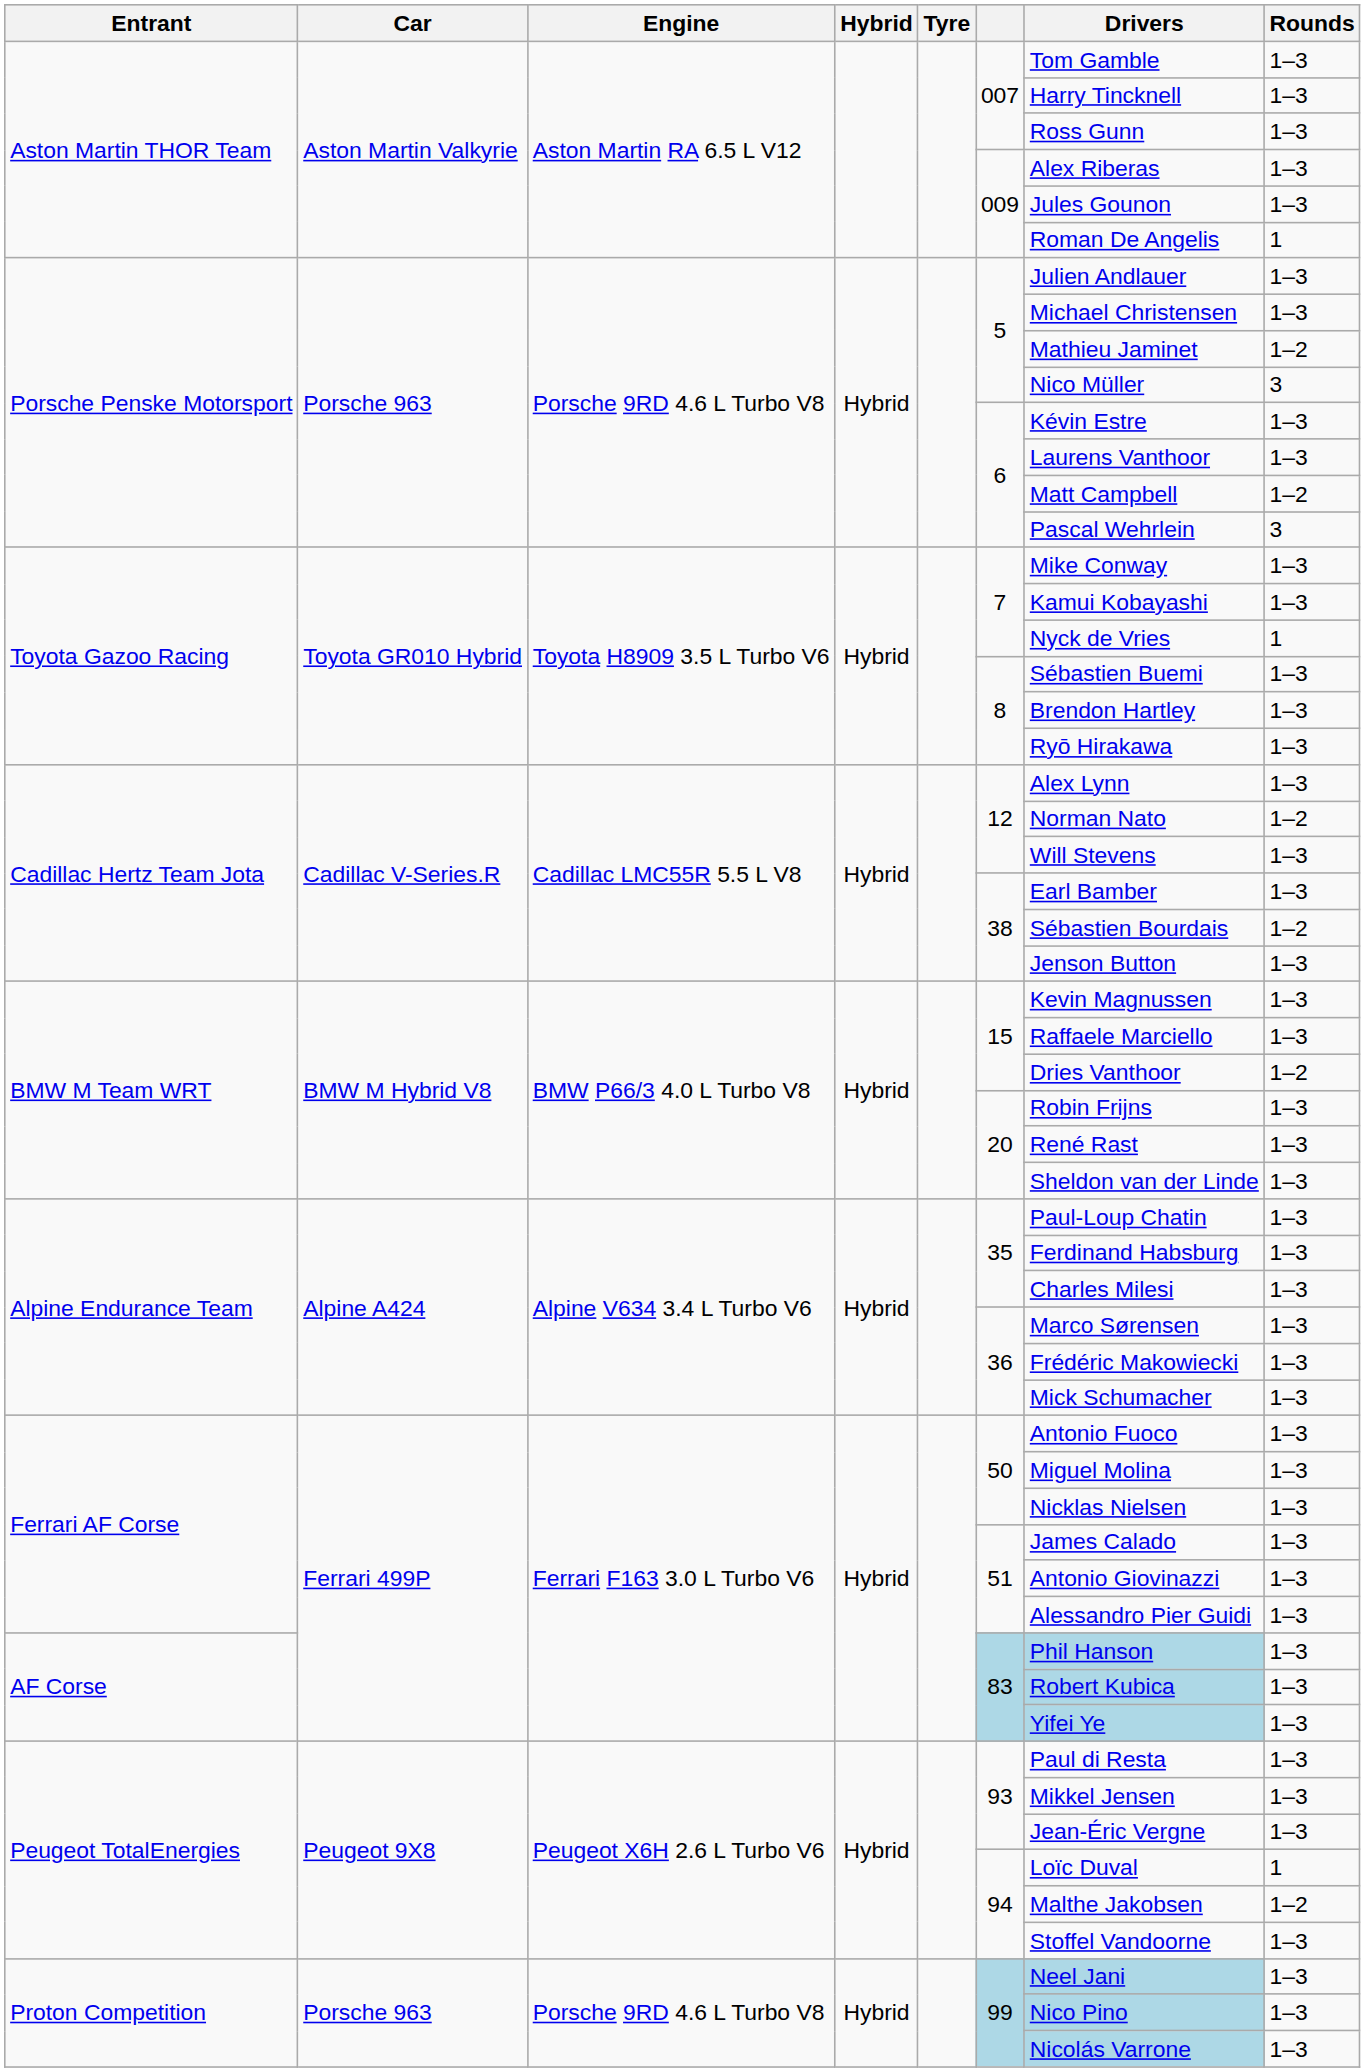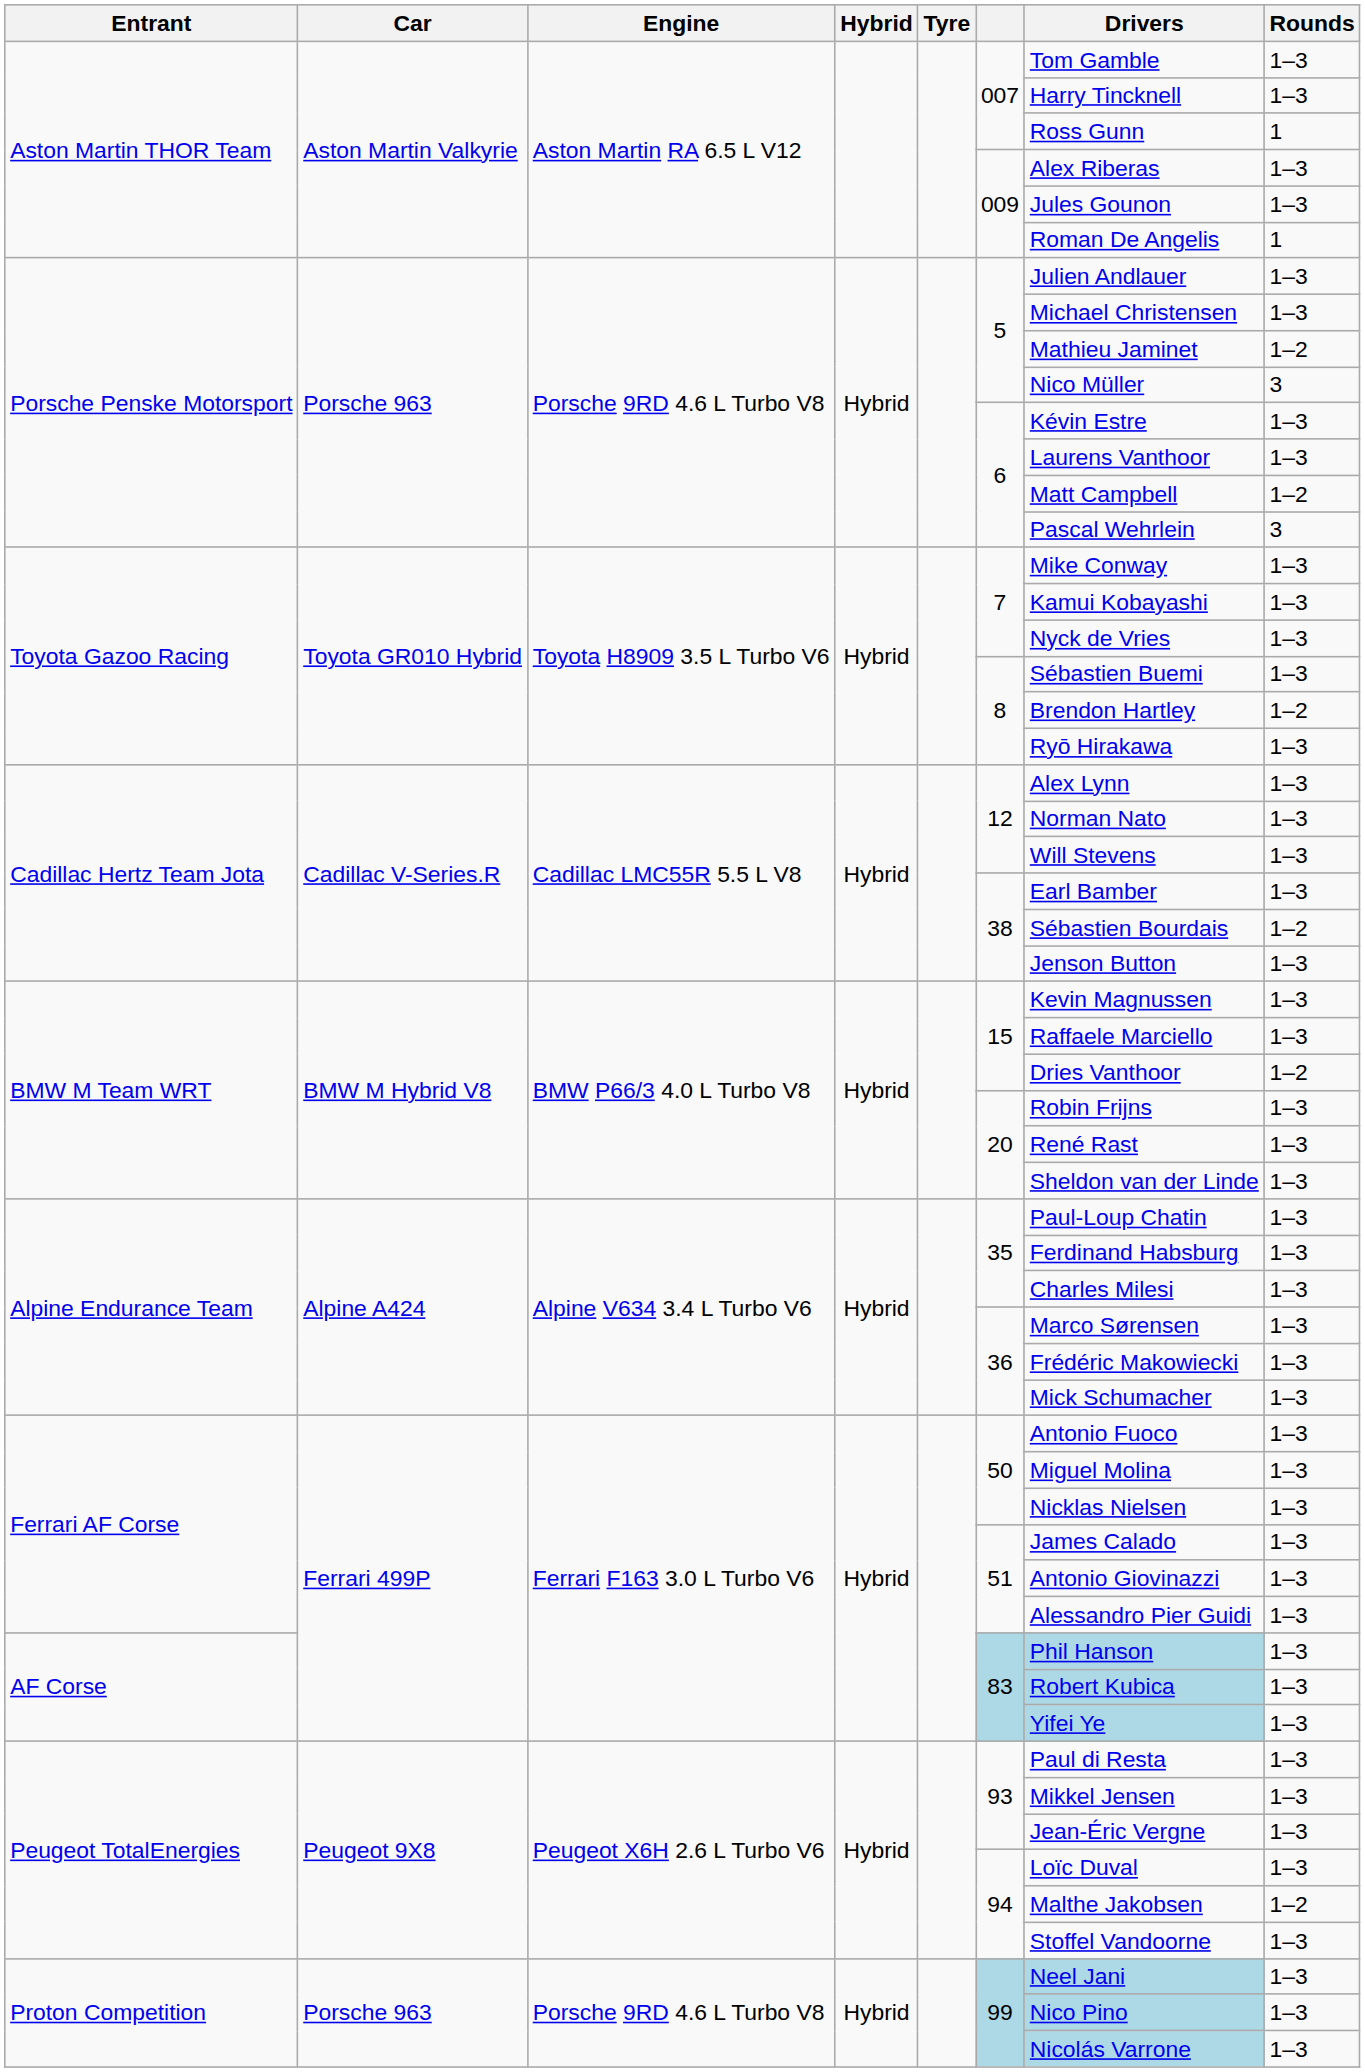(1289, 132) 1–3 -> (1276, 132) 1
(1276, 638) 1 -> (1289, 638) 1–3
(1289, 711) 1–3 -> (1289, 711) 1–2
(1289, 819) 1–2 -> (1289, 819) 1–3
(1276, 1868) 1 -> (1289, 1868) 1–3
